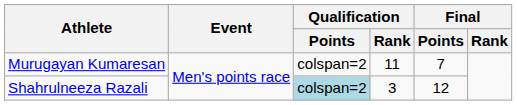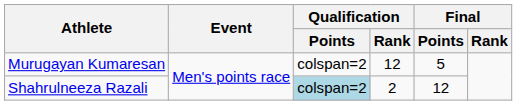(392, 65) 11 -> (392, 65) 12
(441, 65) 7 -> (441, 65) 5
(392, 89) 3 -> (392, 89) 2
